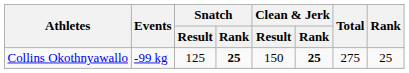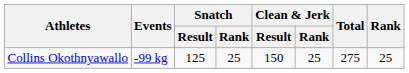(234, 58) bold -> (234, 58) normal
(314, 58) bold -> (314, 58) normal
